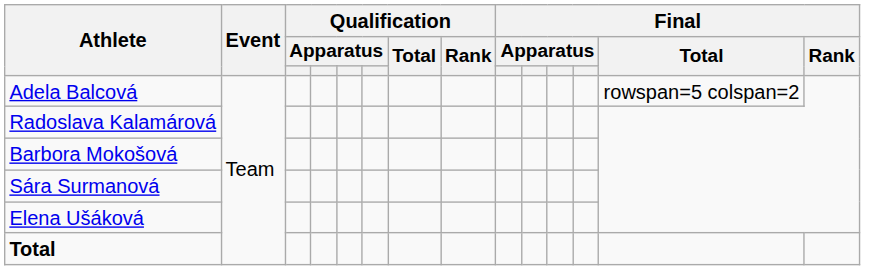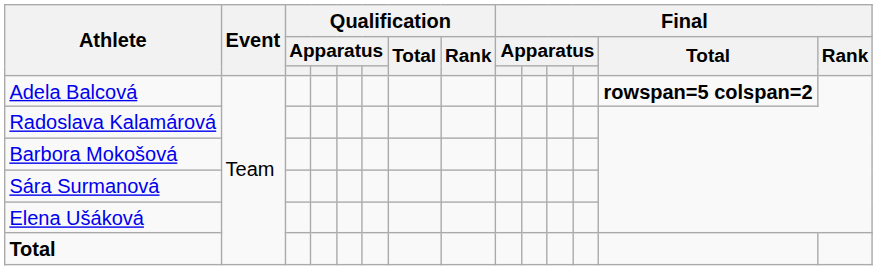(701, 91) normal -> (708, 91) bold
